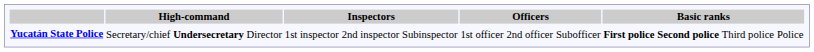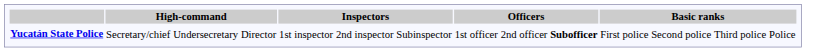(208, 34) bold -> (206, 34) normal
(578, 34) normal -> (574, 34) bold
(629, 34) bold -> (624, 34) normal
(688, 34) bold -> (681, 34) normal
